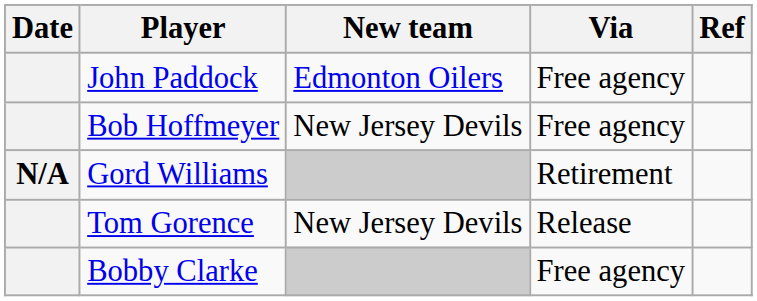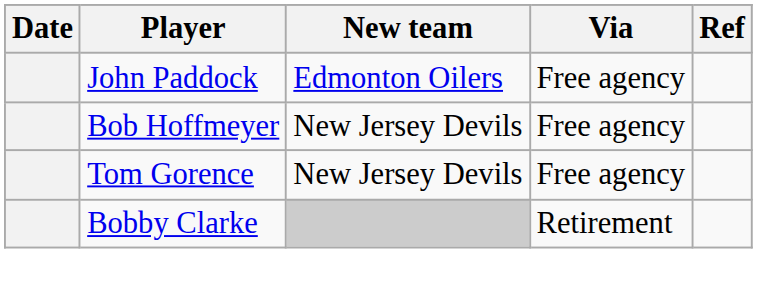- row: (178, 174)
(584, 222) Release -> (611, 174) Free agency
(611, 271) Free agency -> (604, 222) Retirement
